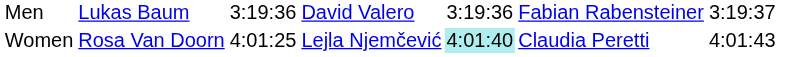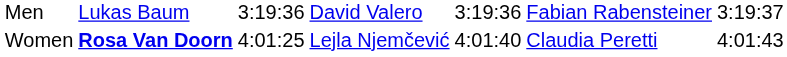(151, 40) normal -> (156, 40) bold
(480, 40) paleturquoise background -> (488, 40) no background
